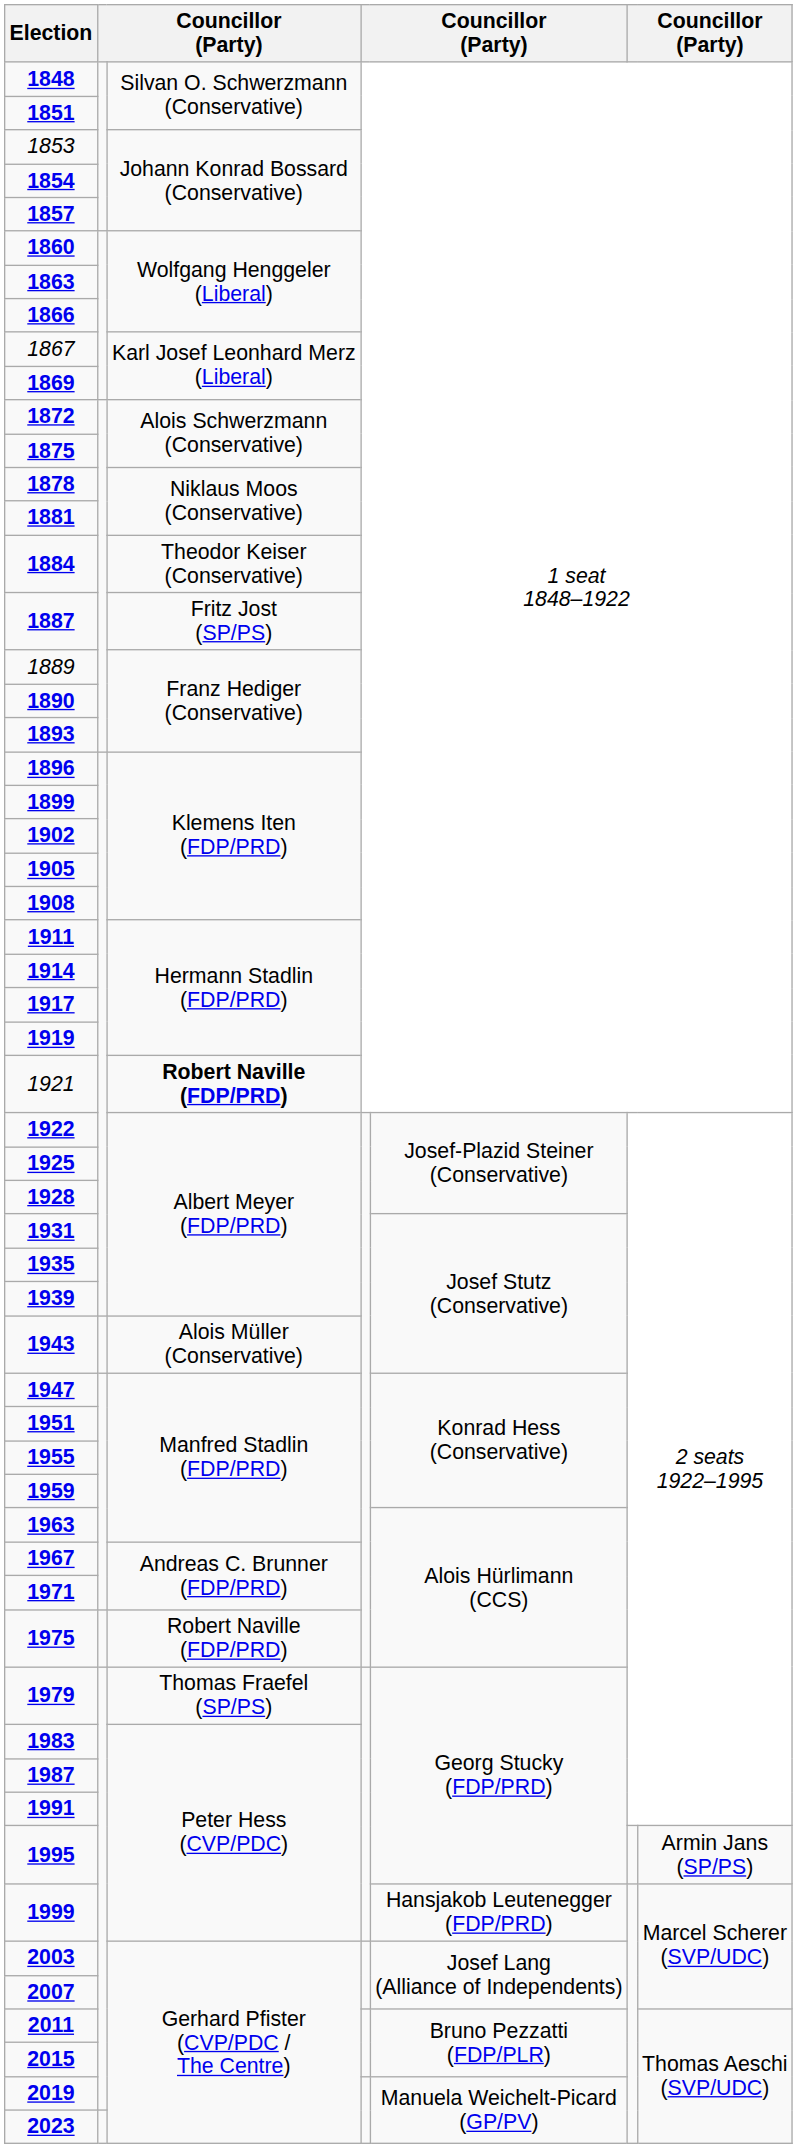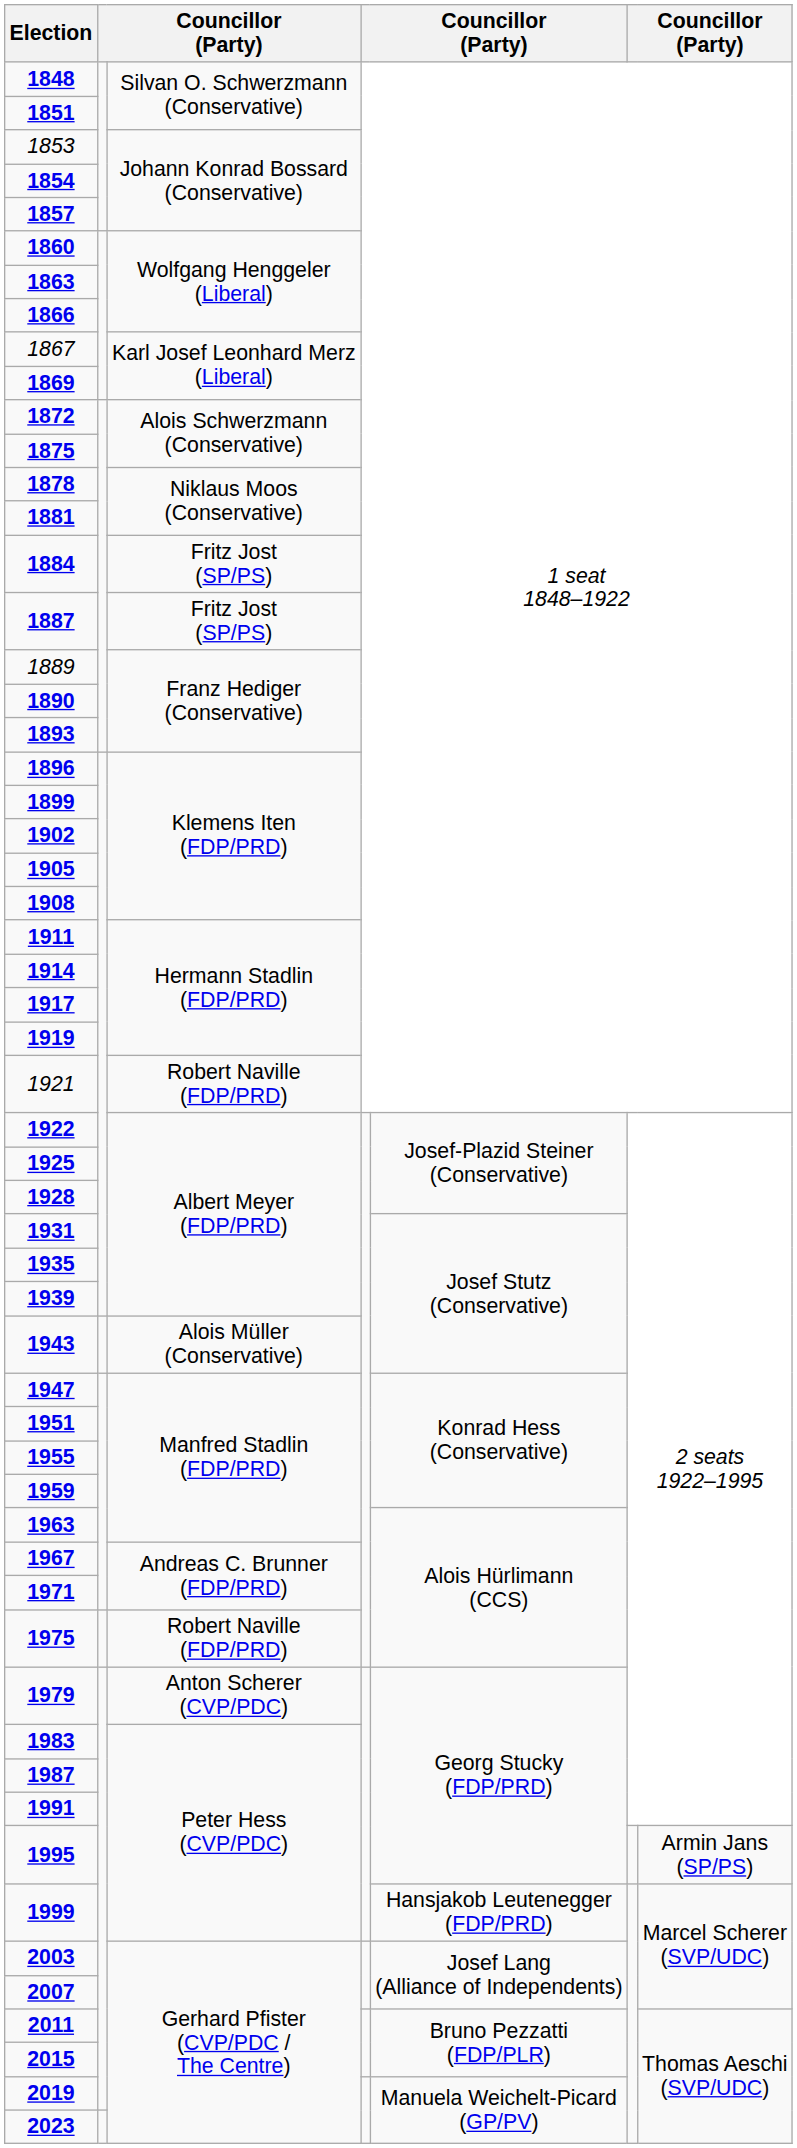(234, 563) Theodor Keiser (Conservative) -> (234, 563) Fritz Jost (SP/PS)
(234, 1083) bold -> (234, 1083) normal
(234, 1695) Thomas Fraefel (SP/PS) -> (234, 1695) Anton Scherer (CVP/PDC)
